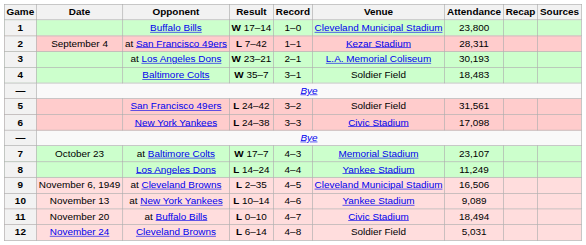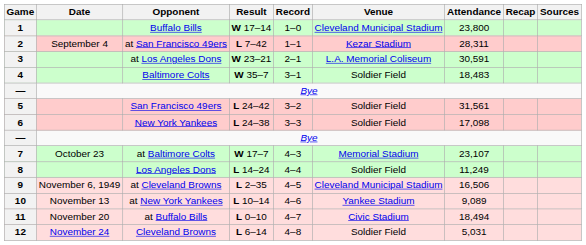(474, 59) 30,193 -> (474, 59) 30,591
(378, 122) Civic Stadium -> (378, 122) Soldier Field
(378, 169) Yankee Stadium -> (378, 169) Soldier Field
